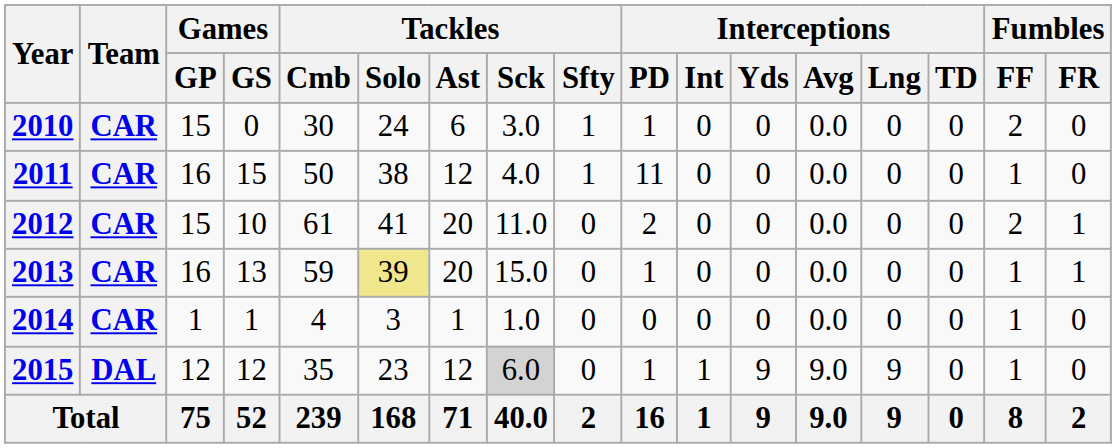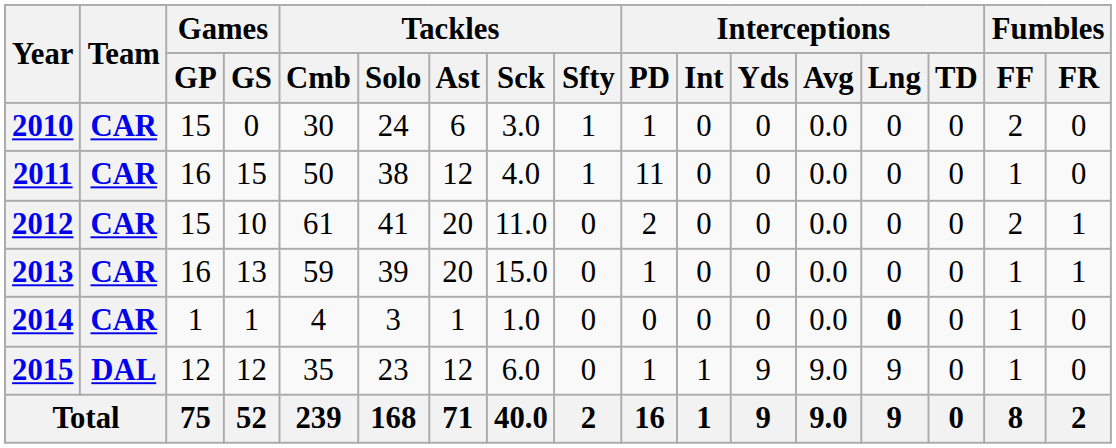(393, 272) khaki background -> (393, 272) no background
(894, 321) normal -> (894, 321) bold
(521, 369) lightgrey background -> (521, 369) no background
